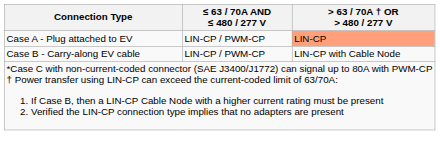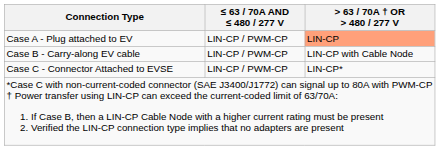+ row: (90, 69)
